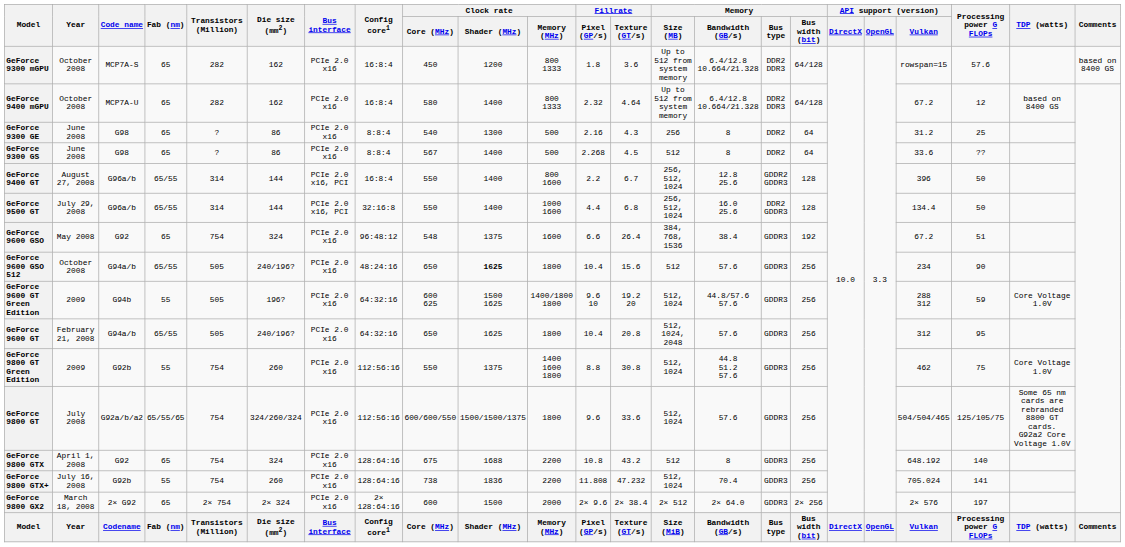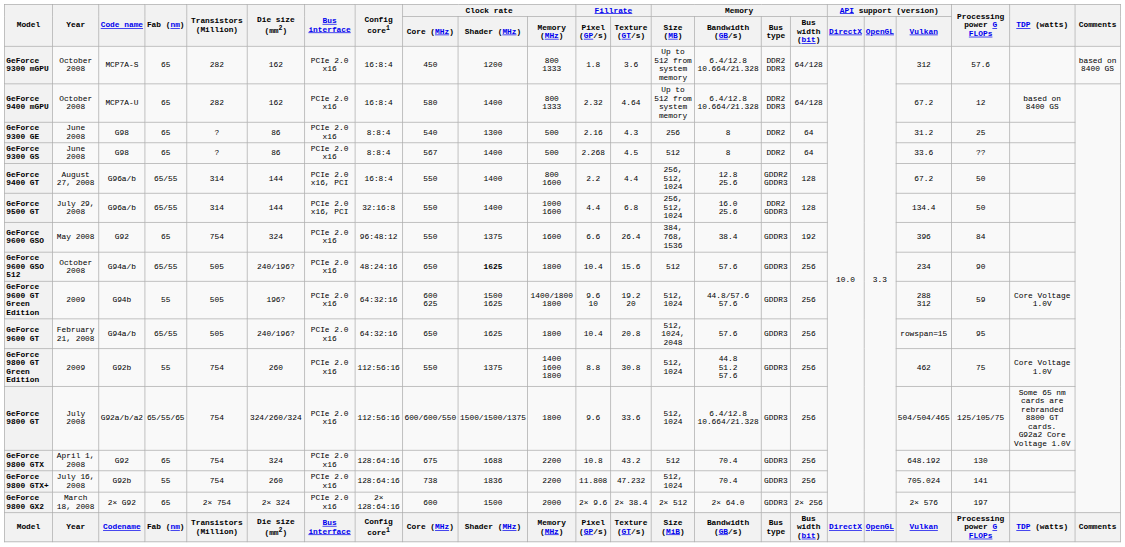(924, 65) rowspan=15 -> (924, 65) 312
(631, 178) 6.7 -> (631, 178) 4.4
(924, 178) 396 -> (924, 178) 67.2
(430, 237) 548 -> (430, 237) 550
(924, 237) 67.2 -> (924, 237) 396
(981, 237) 51 -> (981, 237) 84
(924, 334) 312 -> (924, 334) rowspan=15
(728, 418) 57.6 -> (728, 418) 6.4/12.8 10.664/21.328
(728, 460) 8 -> (728, 460) 70.4
(981, 460) 140 -> (981, 460) 130
